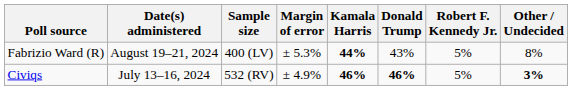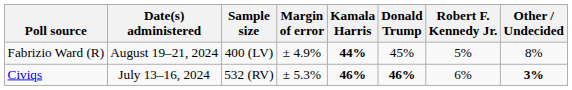(302, 53) ± 5.3% -> (302, 53) ± 4.9%
(402, 53) 43% -> (402, 53) 45%
(302, 75) ± 4.9% -> (302, 75) ± 5.3%
(463, 75) 5% -> (463, 75) 6%
